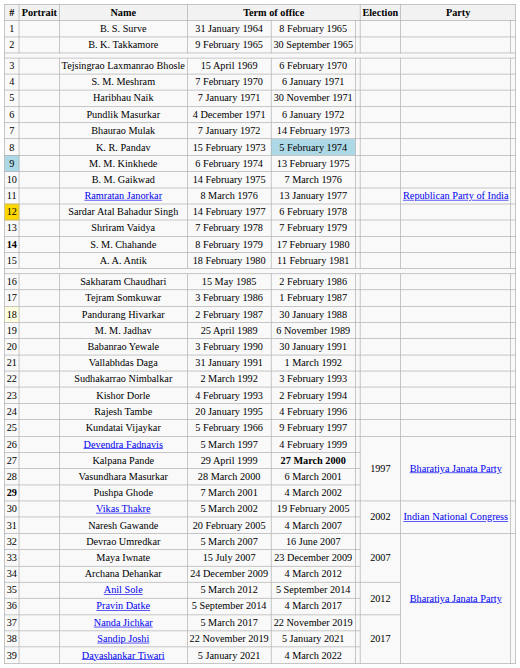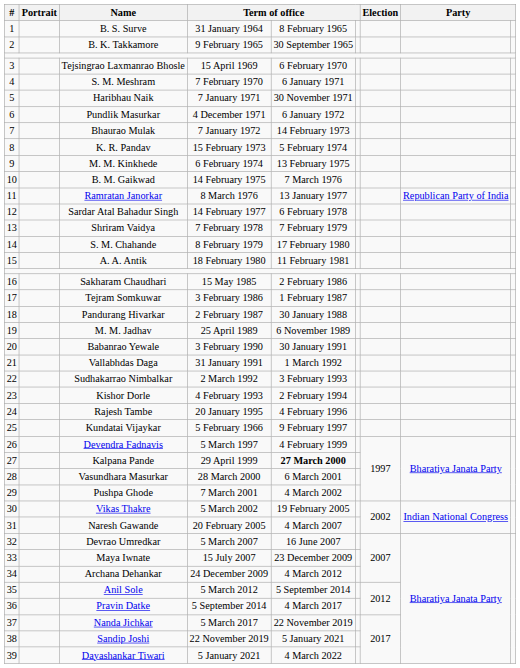(313, 147) lightblue background -> (313, 147) no background
(12, 163) lightblue background -> (12, 163) no background
(12, 212) gold background -> (12, 212) no background
(12, 244) bold -> (12, 244) normal
(12, 314) lightyellow background -> (12, 314) no background
(12, 493) bold -> (12, 493) normal
